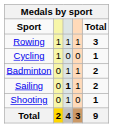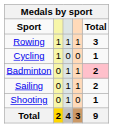(96, 71) no background -> (96, 71) pink background
(68, 85) bold -> (68, 85) normal
